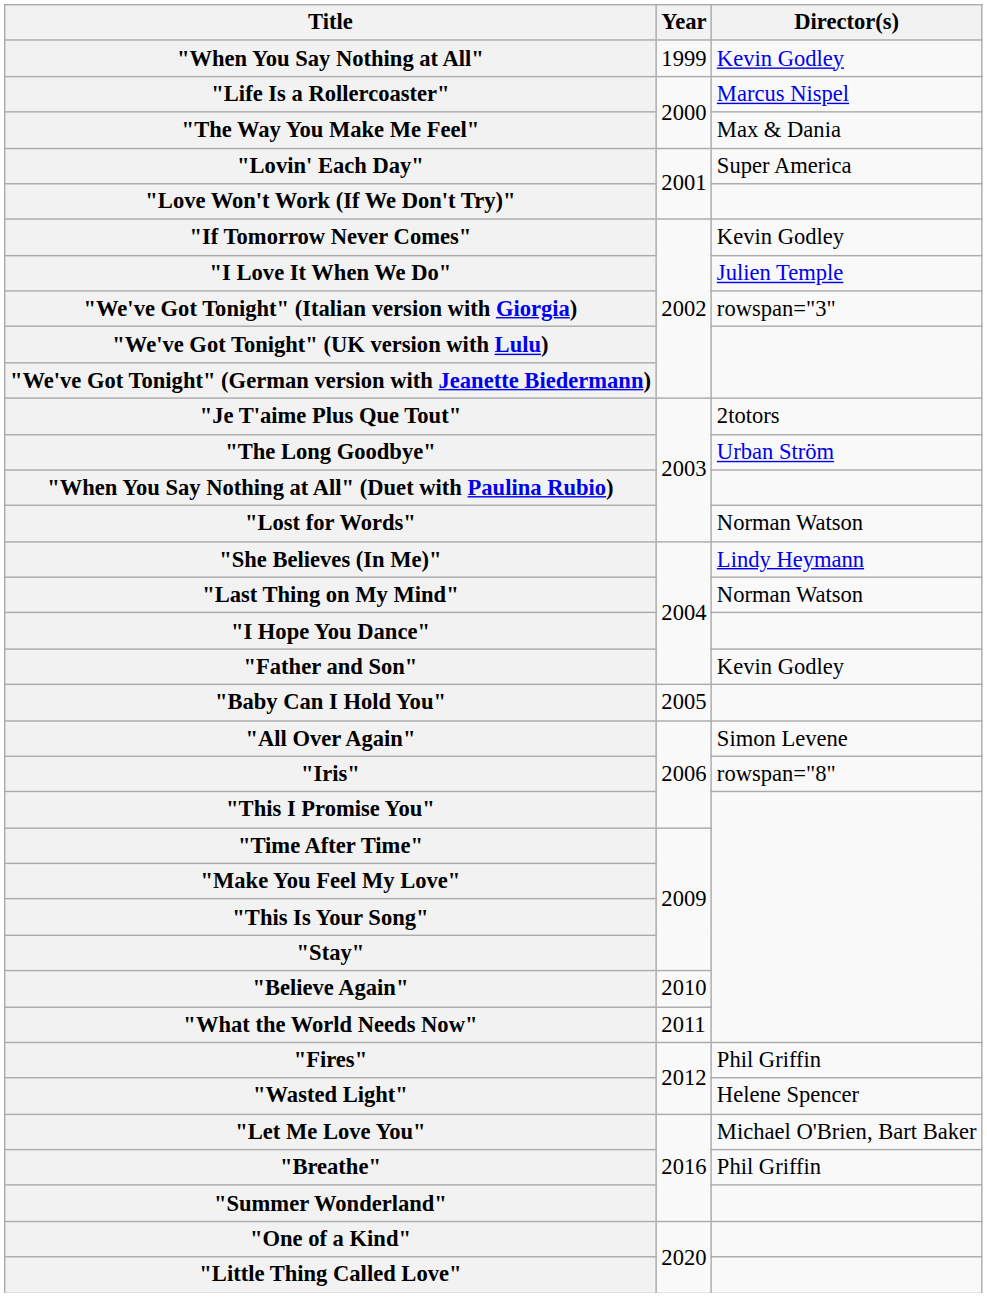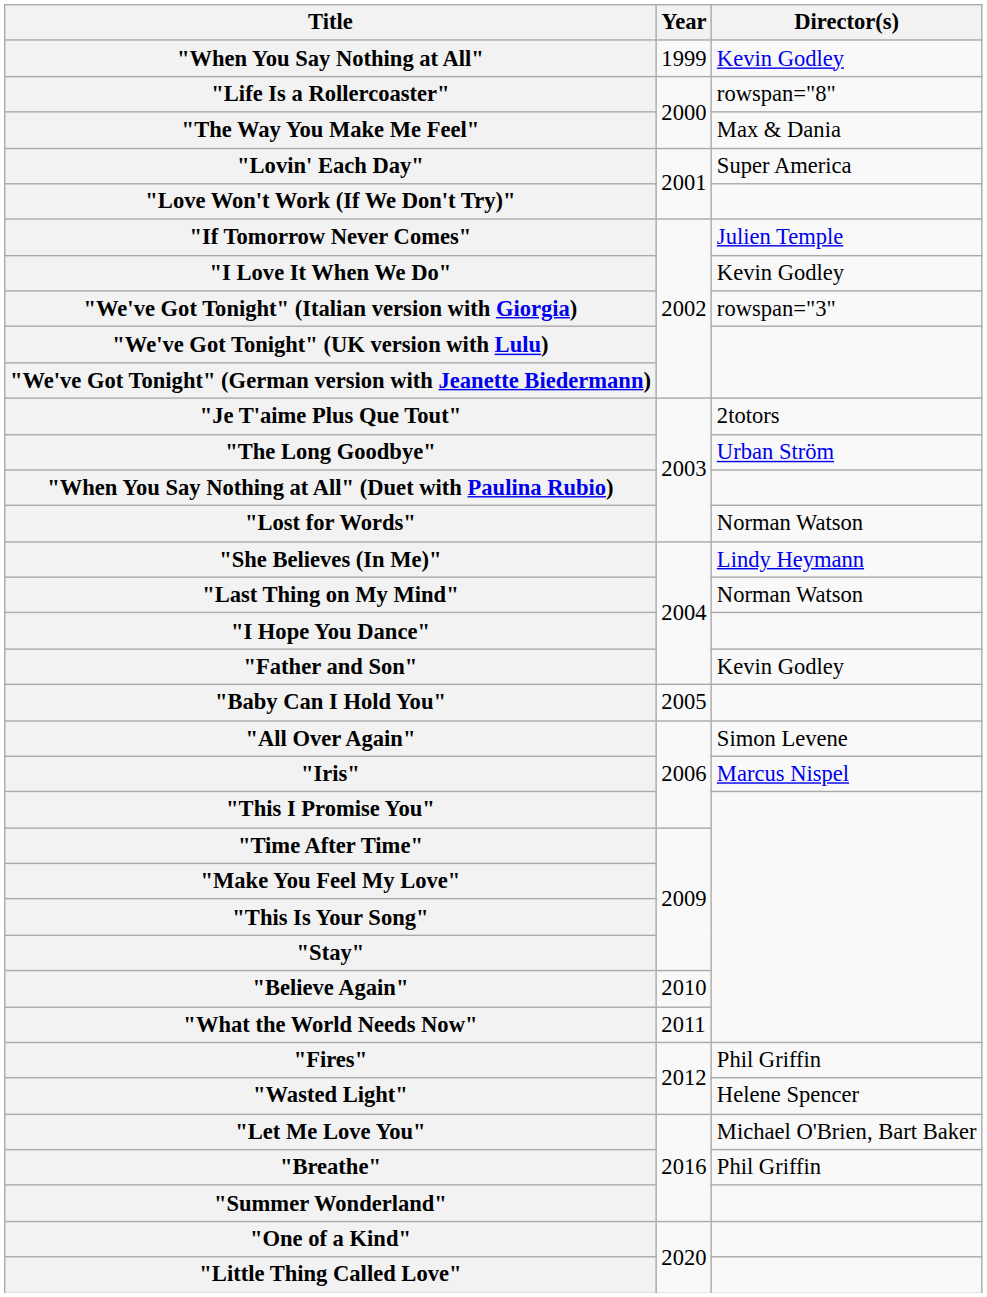(783, 93) Marcus Nispel -> (776, 93) rowspan="8"
(780, 237) Kevin Godley -> (780, 237) Julien Temple
(780, 272) Julien Temple -> (780, 272) Kevin Godley
(776, 773) rowspan="8" -> (783, 773) Marcus Nispel
